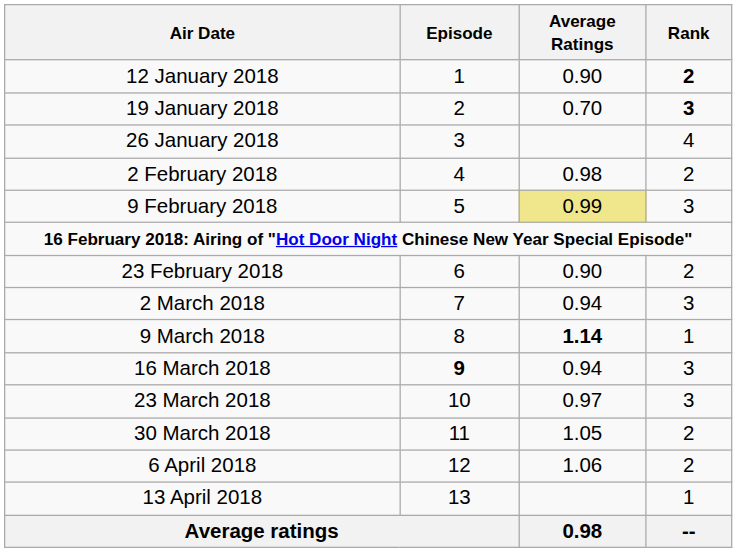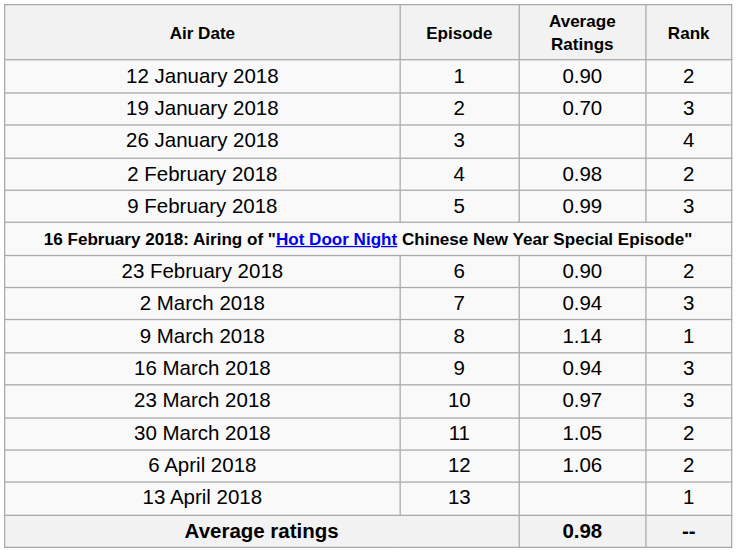(689, 76) bold -> (689, 76) normal
(689, 108) bold -> (689, 108) normal
(582, 206) khaki background -> (582, 206) no background
(582, 336) bold -> (582, 336) normal
(459, 368) bold -> (459, 368) normal
